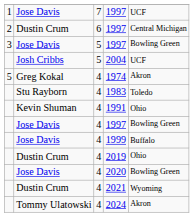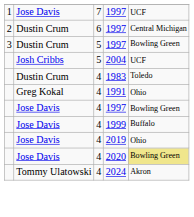(38, 44) Jose Davis -> (43, 44) Dustin Crum
- row: (9, 76)
(42, 92) Stu Rayborn -> (43, 76) Dustin Crum
(46, 108) Kevin Shuman -> (40, 92) Greg Kokal
(43, 156) Dustin Crum -> (38, 140) Jose Davis
(155, 172) no background -> (155, 156) khaki background
- row: (9, 188)
